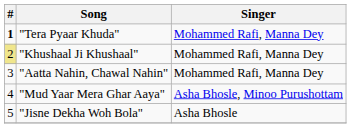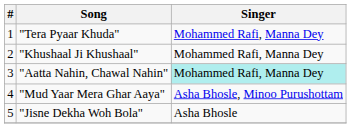(10, 34) bold -> (10, 34) normal
(10, 53) khaki background -> (10, 53) no background
(249, 73) no background -> (249, 73) paleturquoise background
